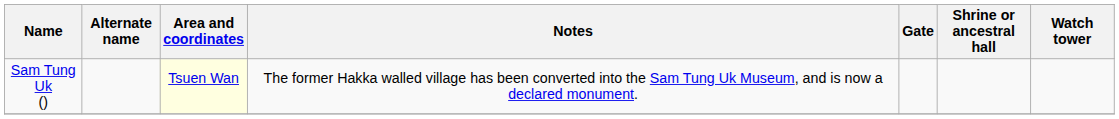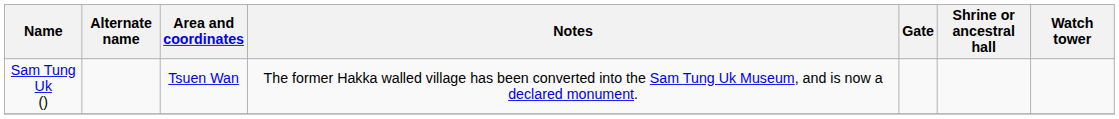(204, 78) lightyellow background -> (204, 78) no background
